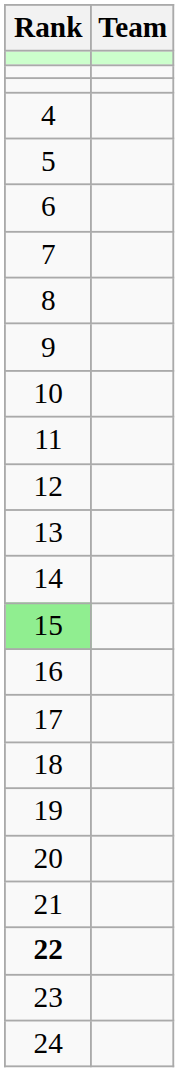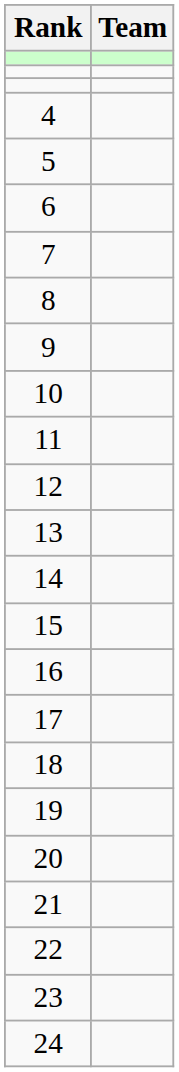(48, 625) lightgreen background -> (48, 625) no background
(48, 950) bold -> (48, 950) normal
